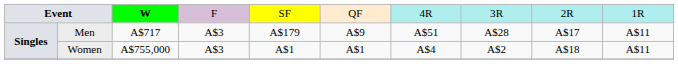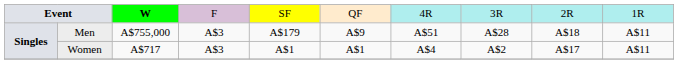(145, 32) A$717 -> (145, 32) A$755,000
(567, 32) A$17 -> (567, 32) A$18
(145, 50) A$755,000 -> (145, 50) A$717
(567, 50) A$18 -> (567, 50) A$17
